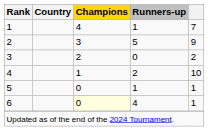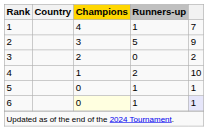(135, 103) 4 -> (135, 103) 1
(193, 103) no background -> (193, 103) lavender background
